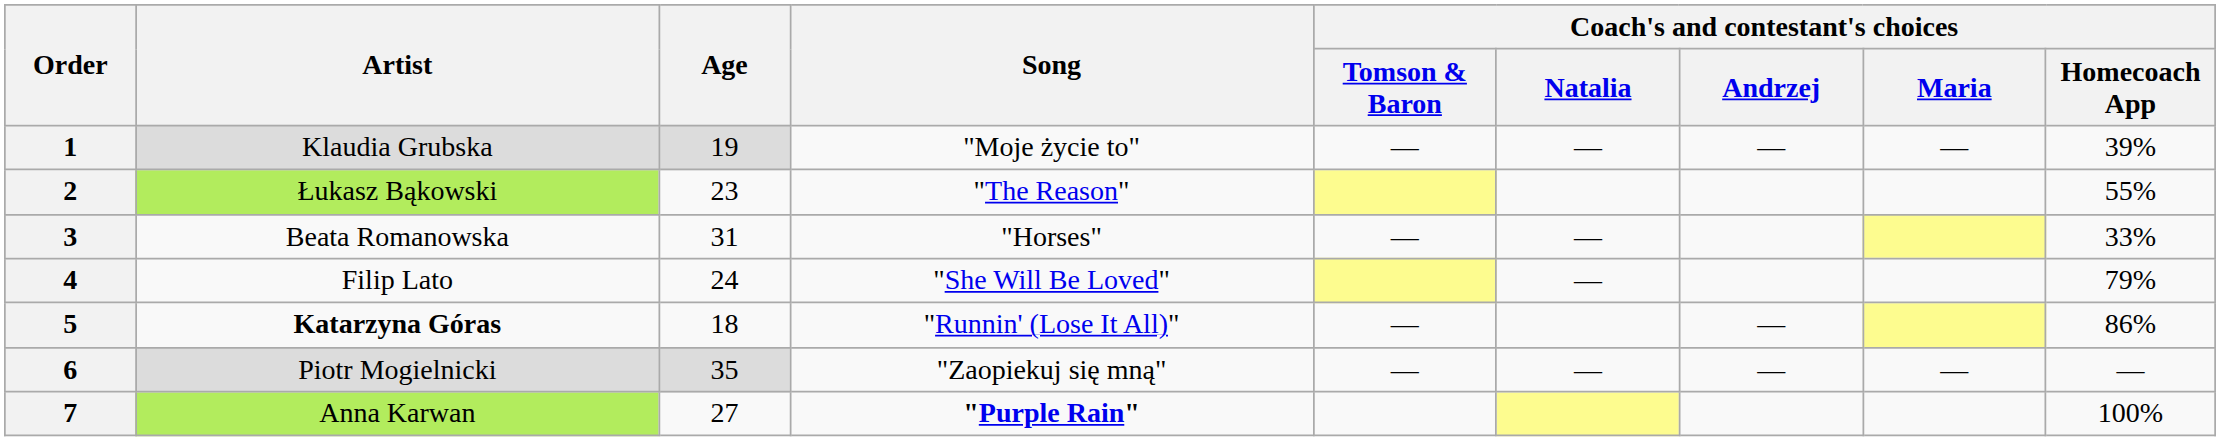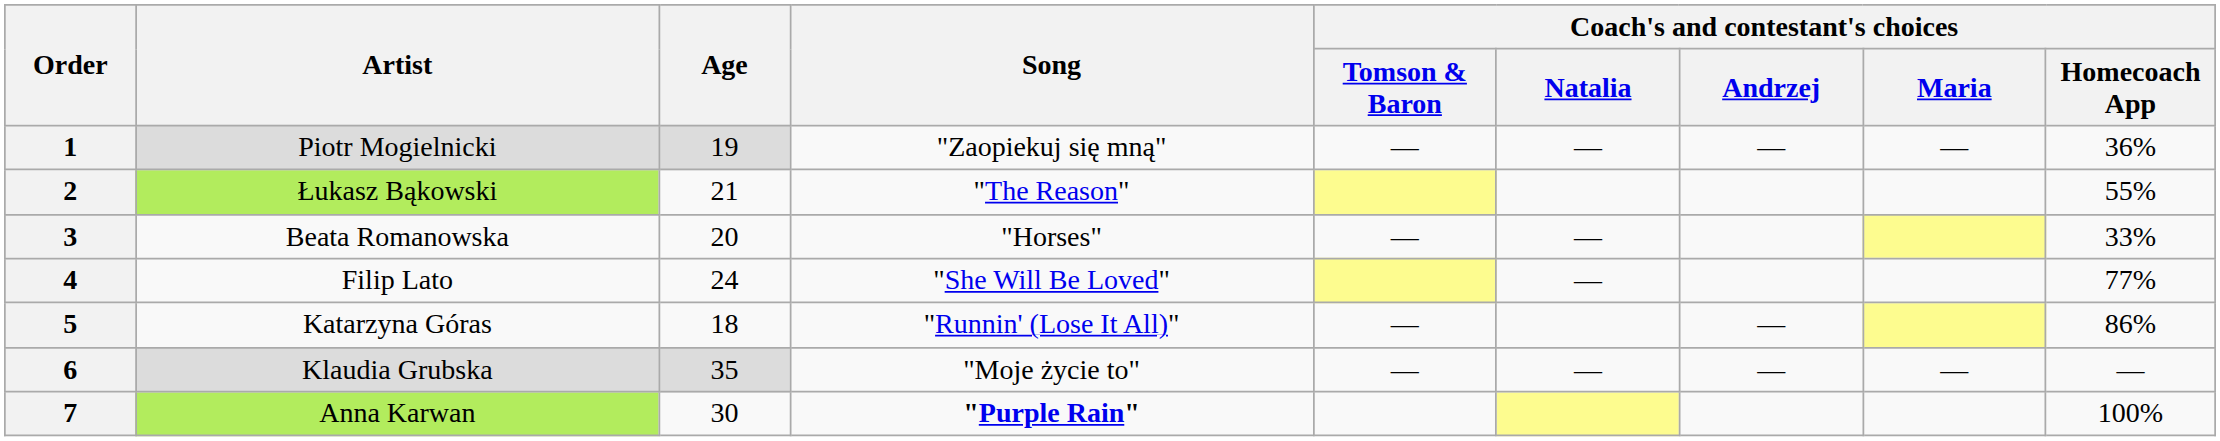(397, 147) Klaudia Grubska -> (397, 147) Piotr Mogielnicki
(1052, 147) "Moje życie to" -> (1052, 147) "Zaopiekuj się mną"
(2131, 147) 39% -> (2131, 147) 36%
(724, 191) 23 -> (724, 191) 21
(724, 235) 31 -> (724, 235) 20
(2131, 280) 79% -> (2131, 280) 77%
(397, 324) bold -> (397, 324) normal
(397, 369) Piotr Mogielnicki -> (397, 369) Klaudia Grubska
(1052, 369) "Zaopiekuj się mną" -> (1052, 369) "Moje życie to"
(724, 413) 27 -> (724, 413) 30
